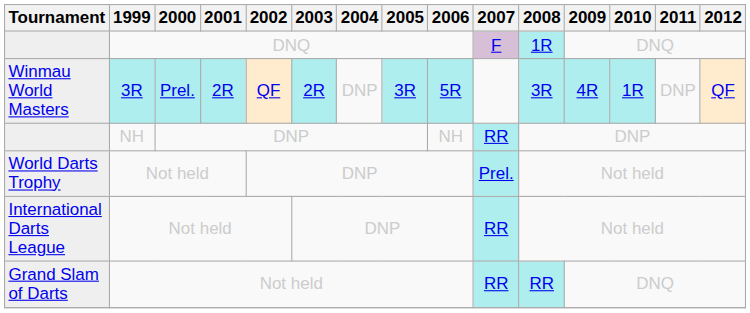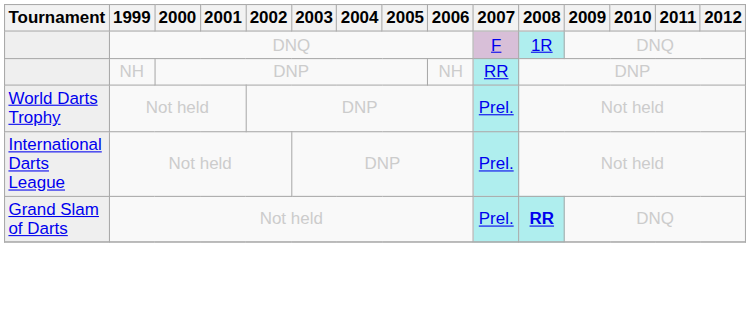- row: (40, 90)
(496, 228) RR -> (496, 163) Prel.
(496, 284) RR -> (496, 219) Prel.
(542, 284) normal -> (542, 219) bold
